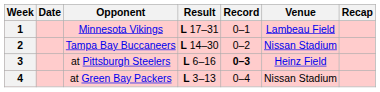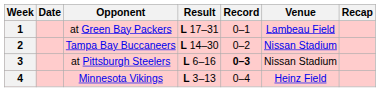(121, 29) Minnesota Vikings -> (121, 29) at Green Bay Packers
(300, 62) Heinz Field -> (300, 62) Nissan Stadium
(121, 78) at Green Bay Packers -> (121, 78) Minnesota Vikings
(300, 78) Nissan Stadium -> (300, 78) Heinz Field
